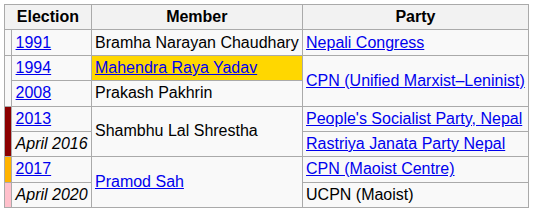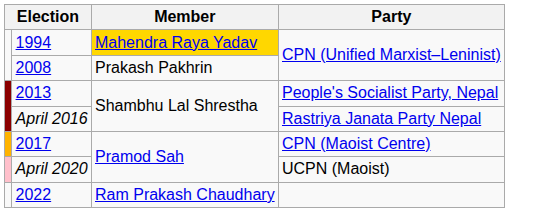- row: (33, 42)
+ row: (33, 194)
